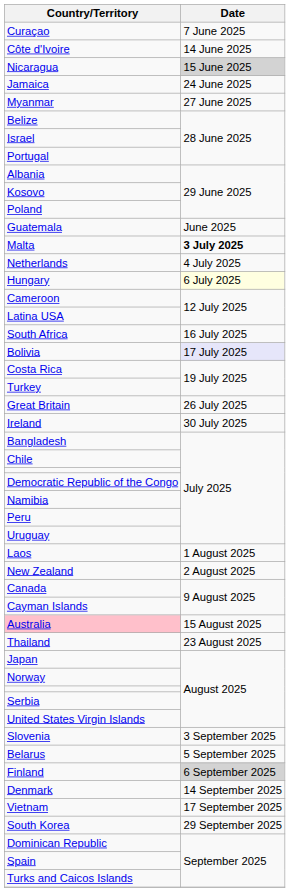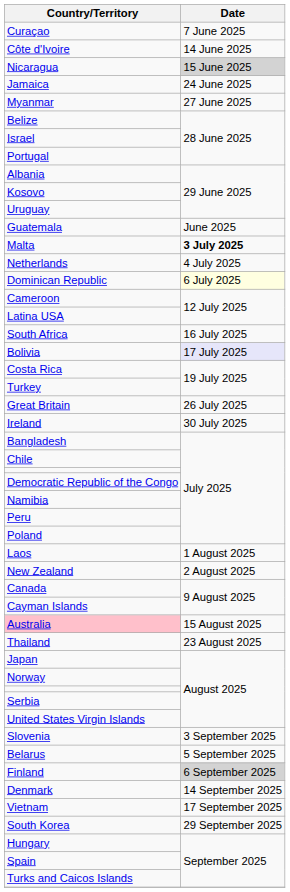(24, 209) Poland -> (28, 209) Uruguay
(28, 281) Hungary -> (57, 281) Dominican Republic
(28, 535) Uruguay -> (24, 535) Poland
(57, 843) Dominican Republic -> (28, 843) Hungary
